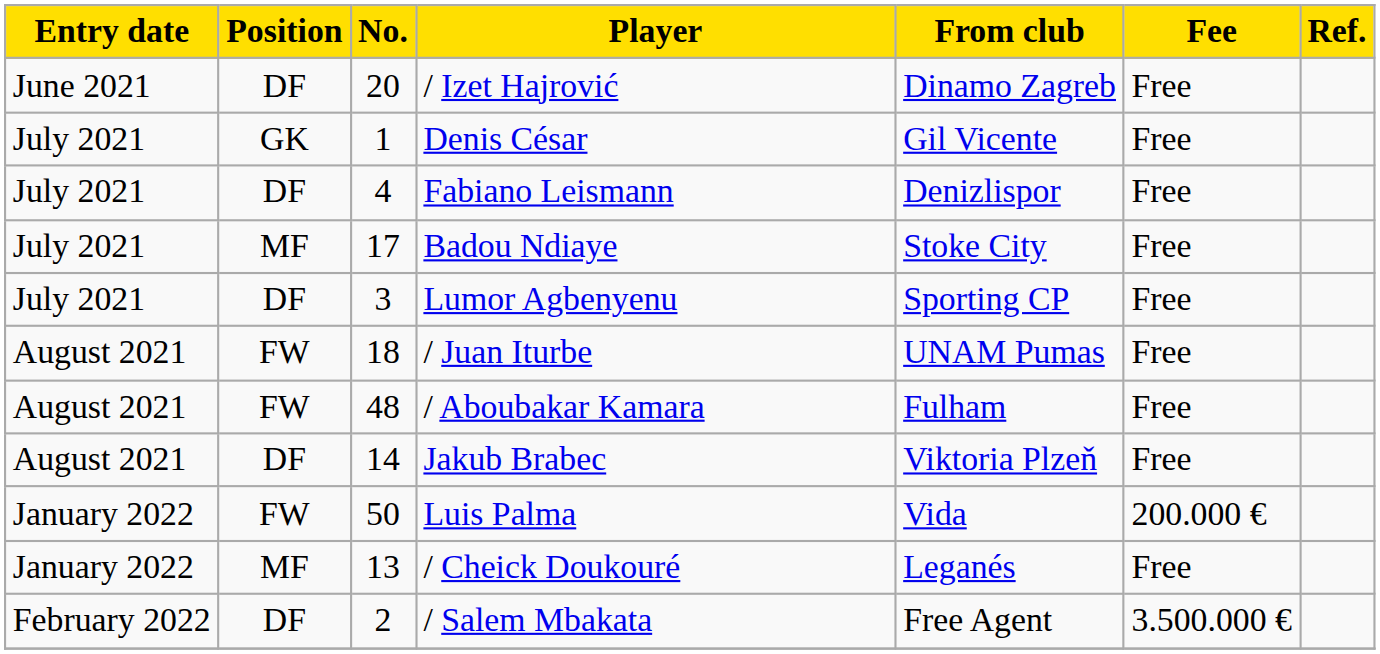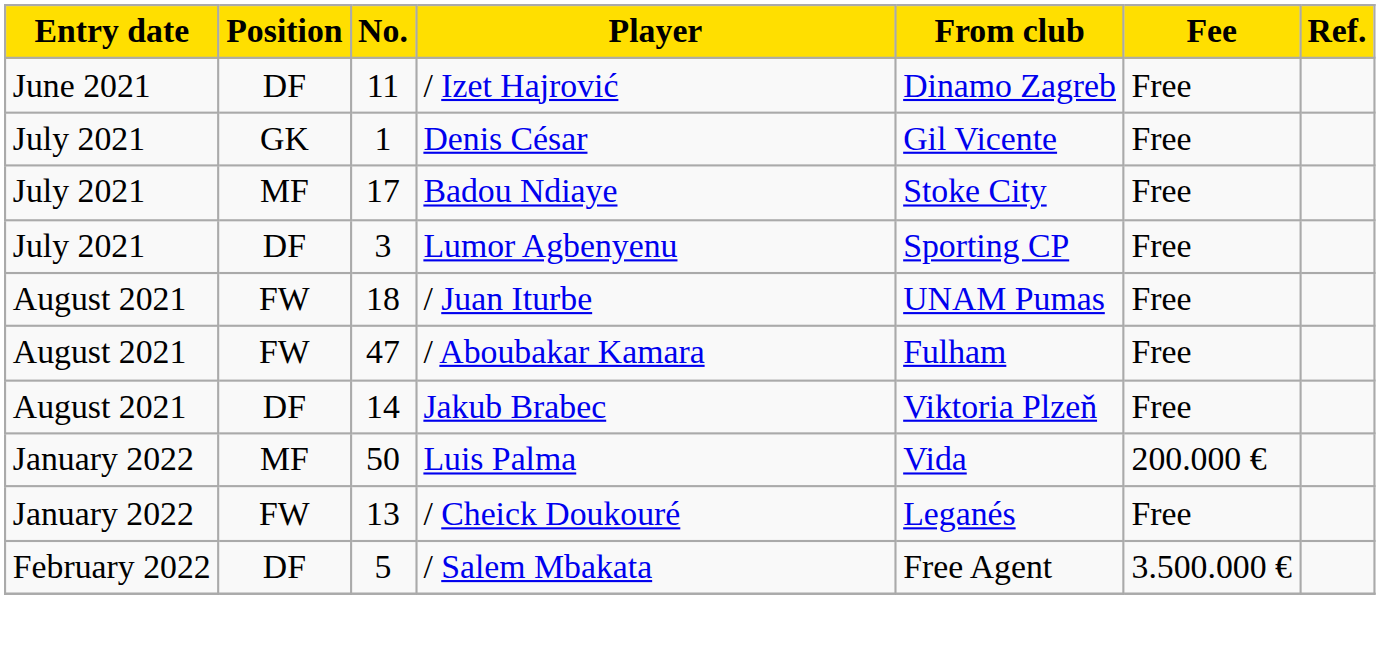(383, 84) 20 -> (383, 84) 11
- row: (549, 191)
(383, 406) 48 -> (383, 352) 47
(284, 513) FW -> (284, 459) MF
(284, 566) MF -> (284, 513) FW
(383, 620) 2 -> (383, 566) 5
